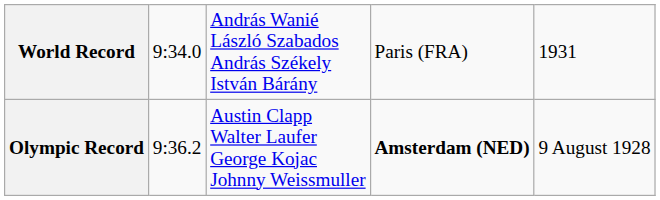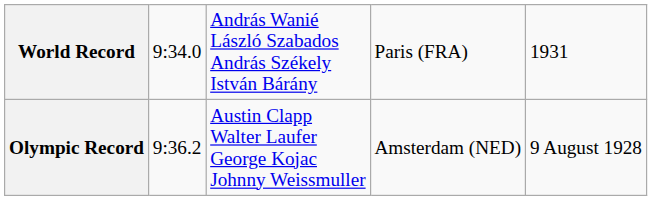(452, 147) bold -> (448, 147) normal
